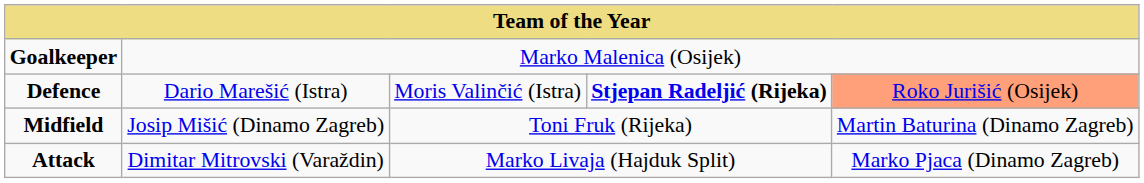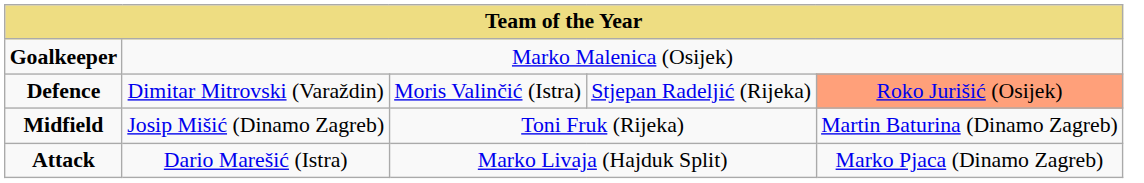(256, 90) Dario Marešić (Istra) -> (256, 90) Dimitar Mitrovski (Varaždin)
(709, 90) bold -> (701, 90) normal
(256, 159) Dimitar Mitrovski (Varaždin) -> (256, 159) Dario Marešić (Istra)
